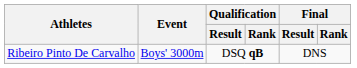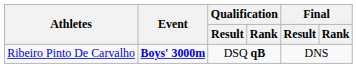(172, 54) normal -> (173, 54) bold
